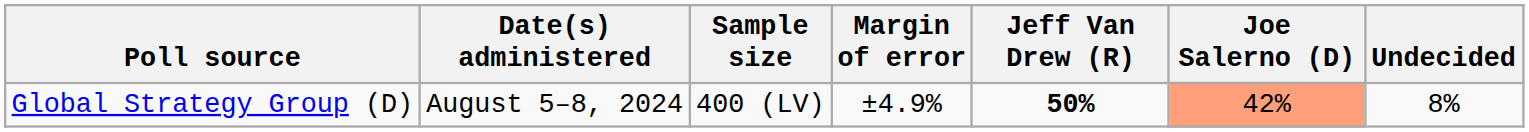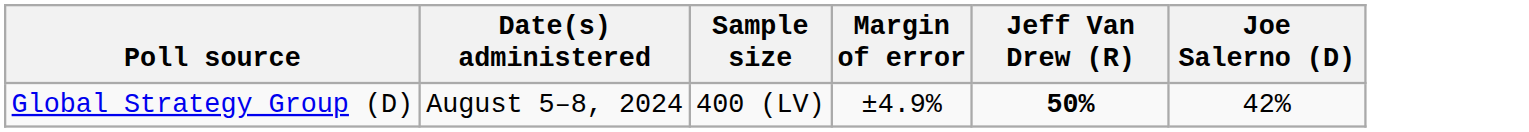- column: (1444, 59)
(1267, 104) lightsalmon background -> (1267, 104) no background
